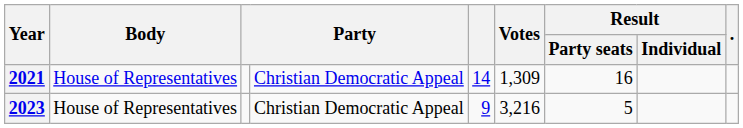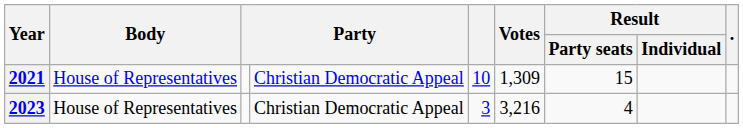(481, 79) 14 -> (481, 79) 10
(624, 79) 16 -> (624, 79) 15
(486, 108) 9 -> (486, 108) 3
(628, 108) 5 -> (628, 108) 4
